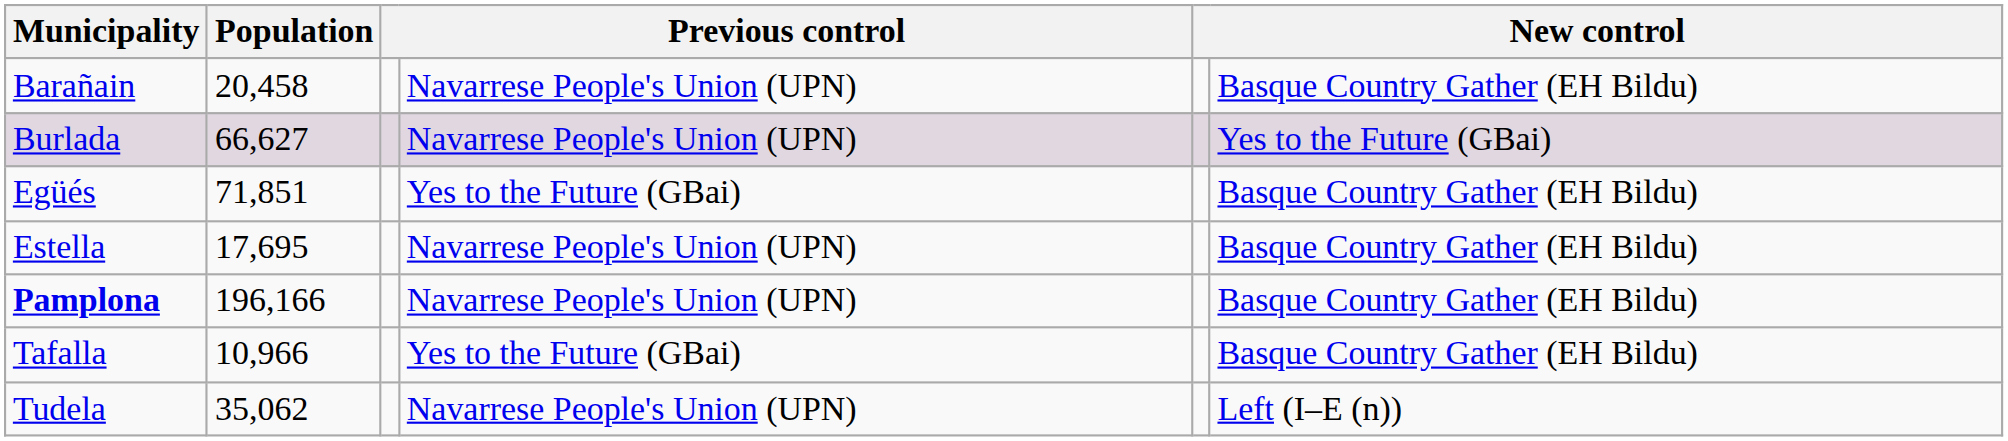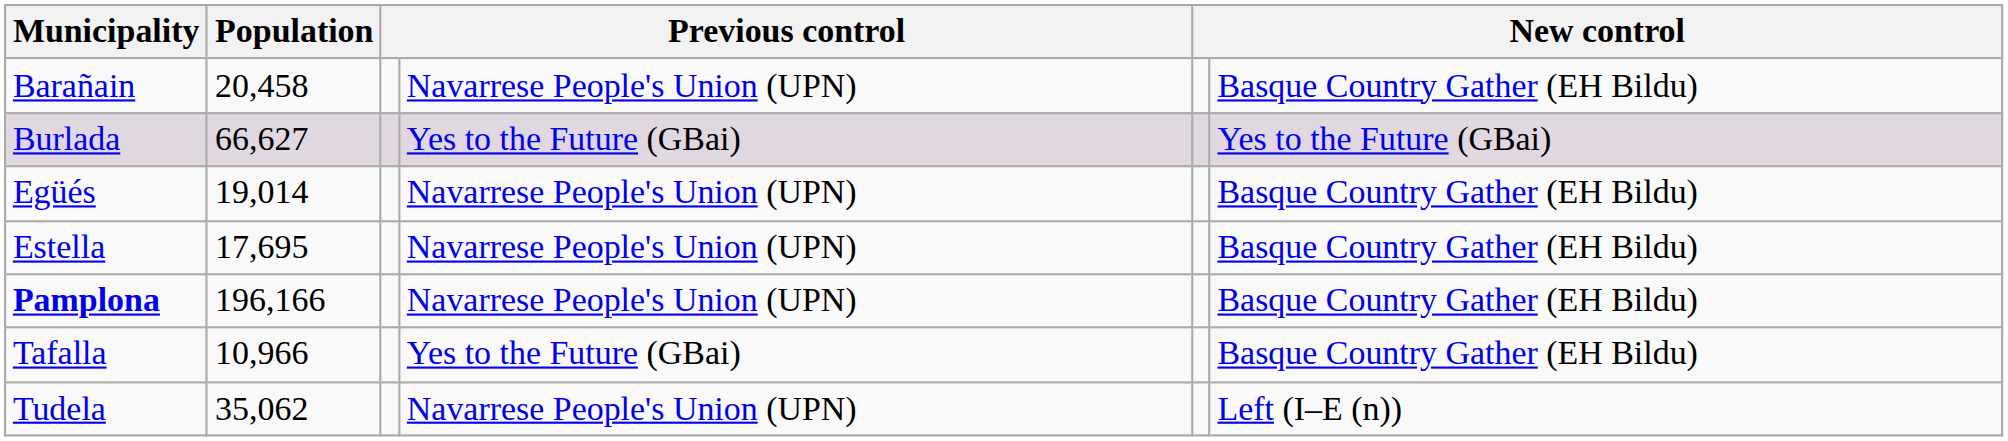(632, 138) Navarrese People's Union (UPN) -> (574, 138) Yes to the Future (GBai)
(262, 192) 71,851 -> (262, 192) 19,014
(574, 192) Yes to the Future (GBai) -> (632, 192) Navarrese People's Union (UPN)
